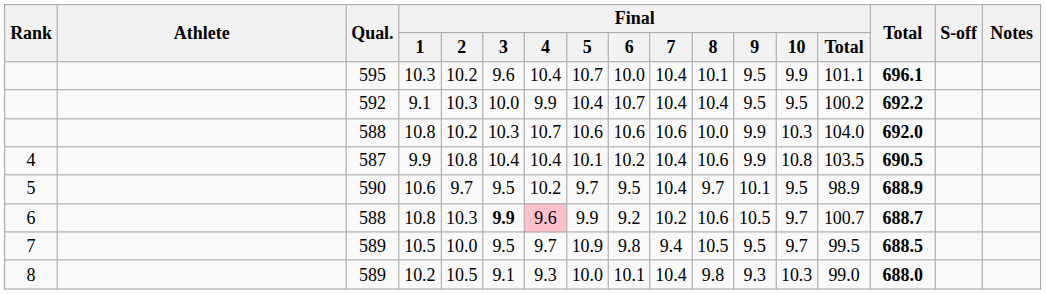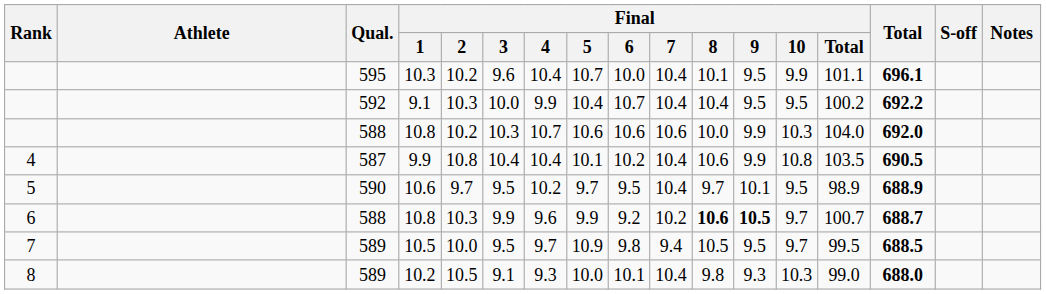(504, 217) bold -> (504, 217) normal
(545, 217) pink background -> (545, 217) no background
(713, 217) normal -> (713, 217) bold
(755, 217) normal -> (755, 217) bold
